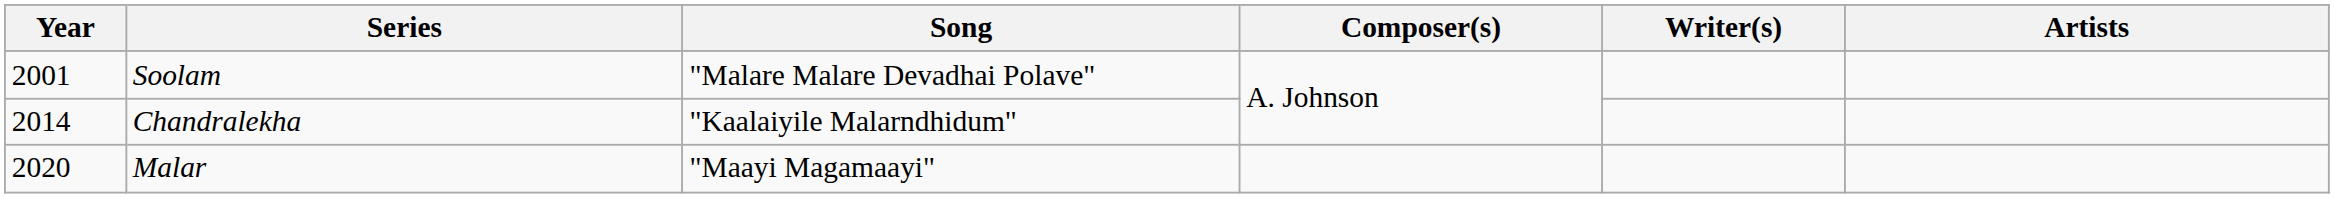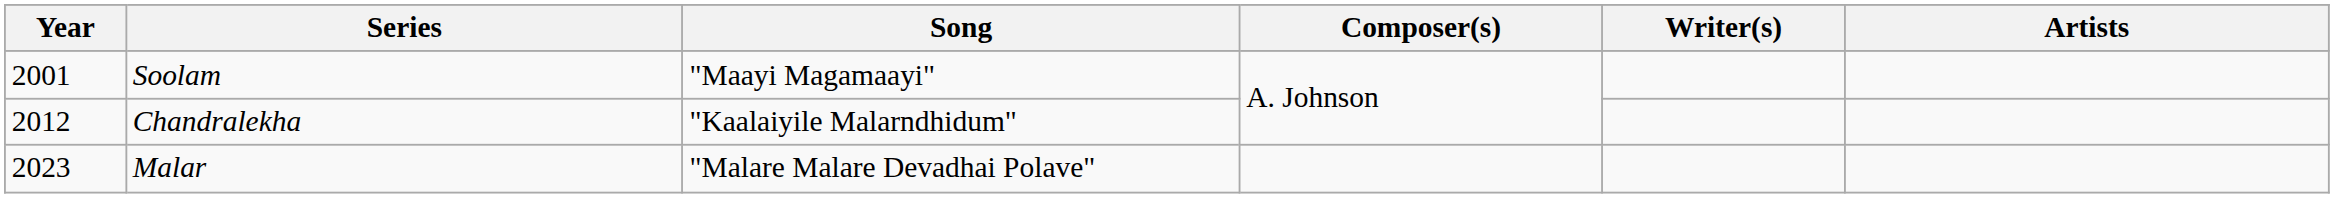(892, 74) "Malare Malare Devadhai Polave" -> (812, 74) "Maayi Magamaayi"
(41, 121) 2014 -> (41, 121) 2012
(41, 167) 2020 -> (41, 167) 2023
(812, 167) "Maayi Magamaayi" -> (892, 167) "Malare Malare Devadhai Polave"
